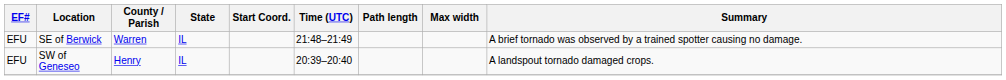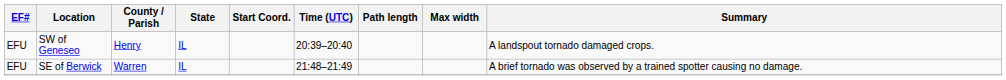rows swapped: (59, 61) <-> (70, 39)
